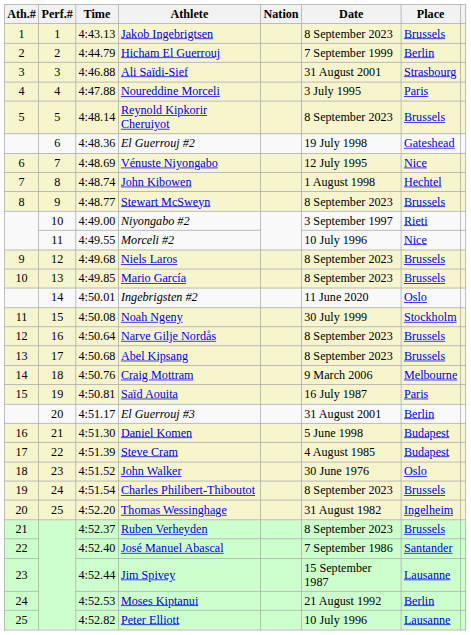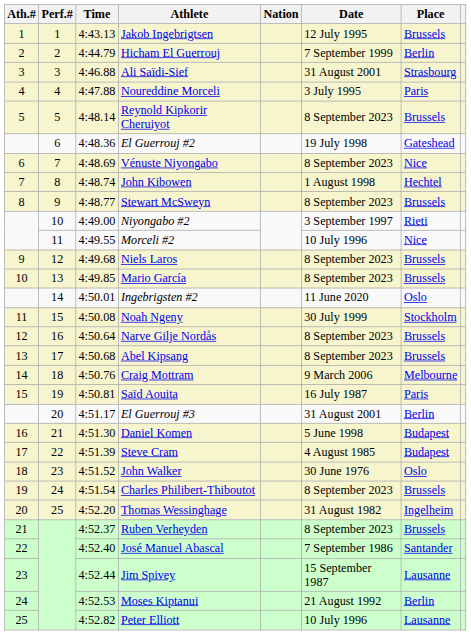(348, 33) 8 September 2023 -> (336, 33) 12 July 1995
(336, 162) 12 July 1995 -> (348, 162) 8 September 2023
